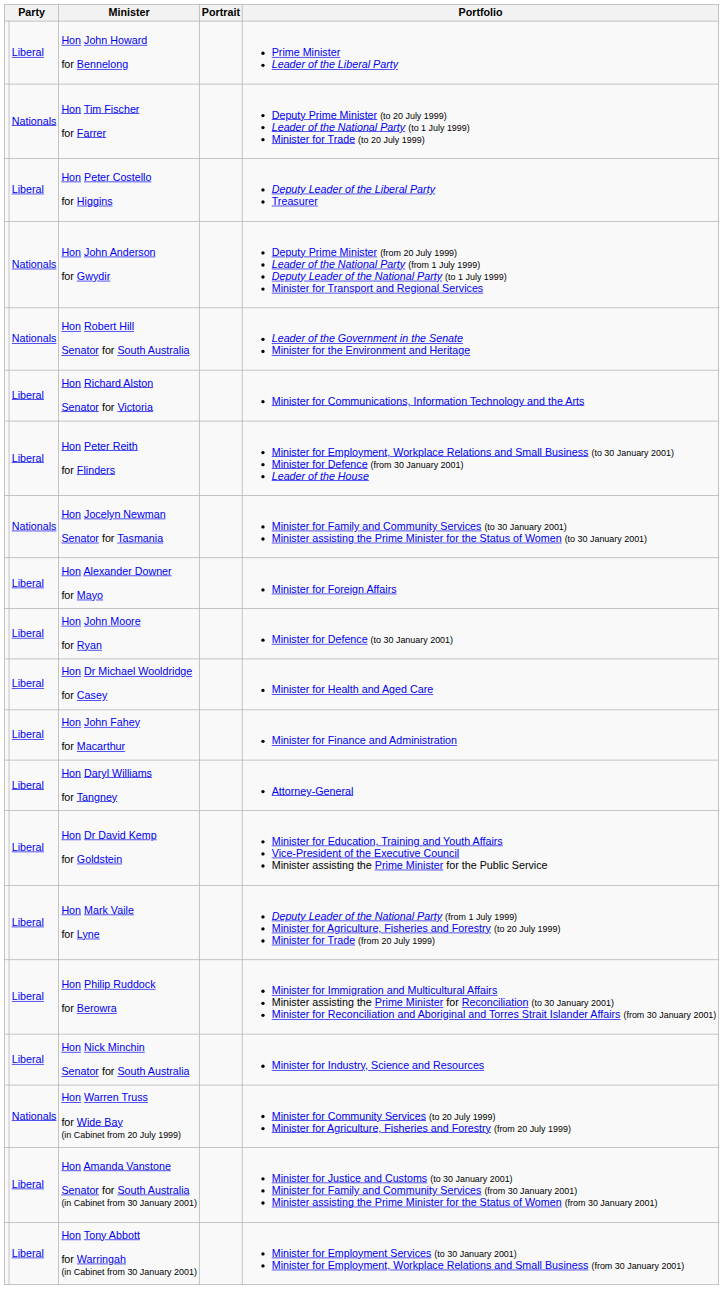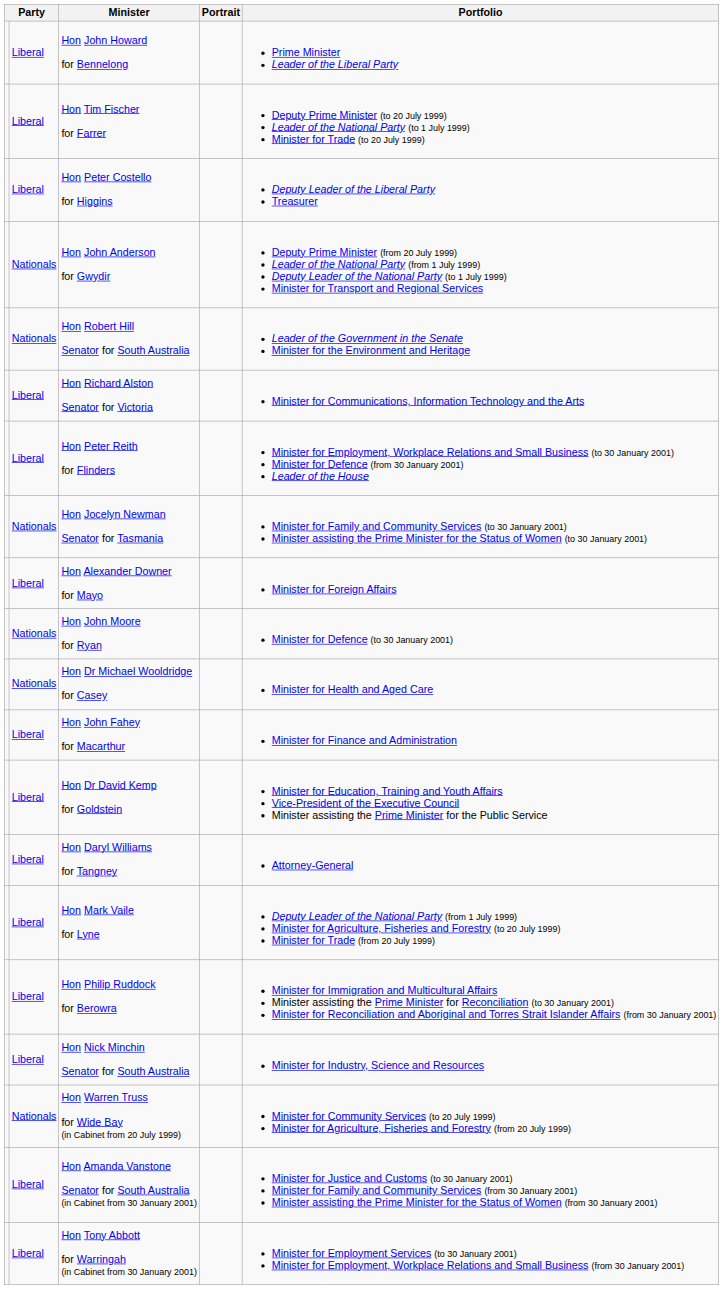(34, 121) Nationals -> (28, 121) Liberal
(28, 633) Liberal -> (34, 633) Nationals
(28, 684) Liberal -> (34, 684) Nationals
rows swapped: (109, 847) <-> (107, 785)
